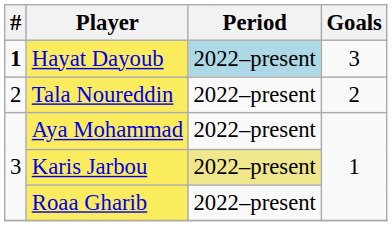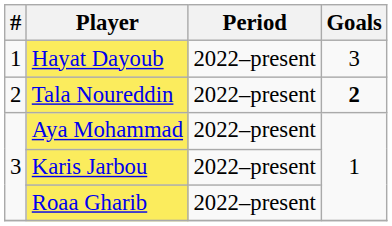(16, 58) bold -> (16, 58) normal
(255, 58) lightblue background -> (255, 58) no background
(354, 94) normal -> (354, 94) bold
(255, 166) khaki background -> (255, 166) no background
